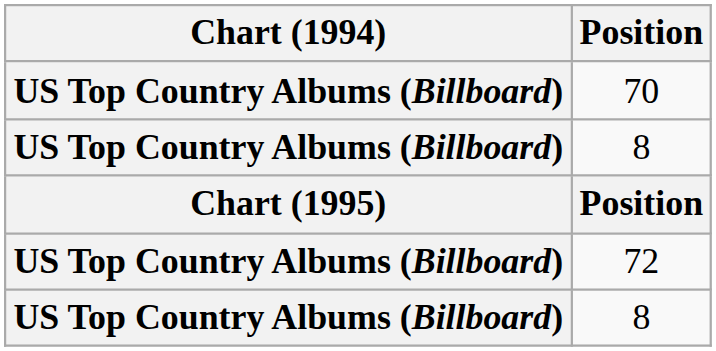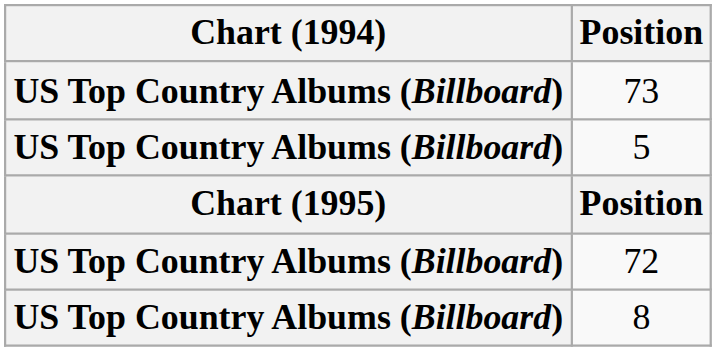(641, 89) 70 -> (641, 89) 73
(641, 146) 8 -> (641, 146) 5
